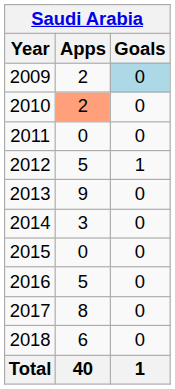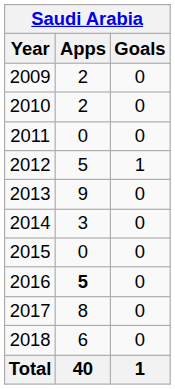(140, 77) lightblue background -> (140, 77) no background
(83, 106) lightsalmon background -> (83, 106) no background
(83, 281) normal -> (83, 281) bold
